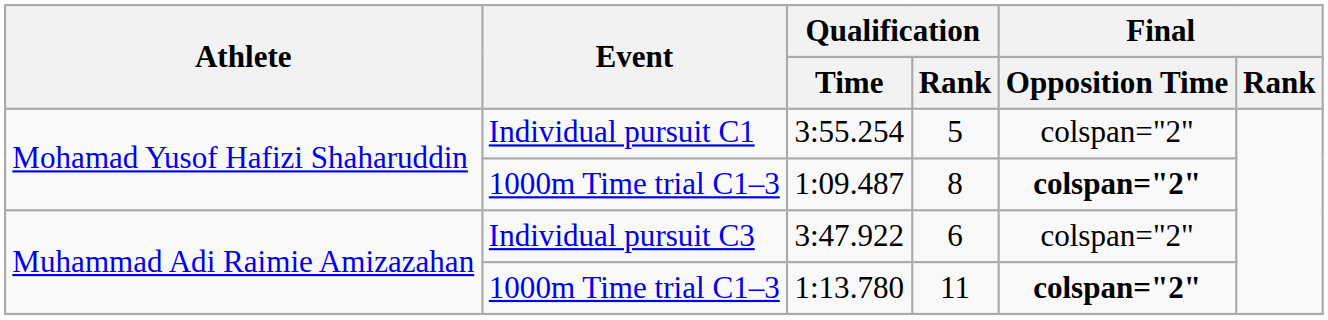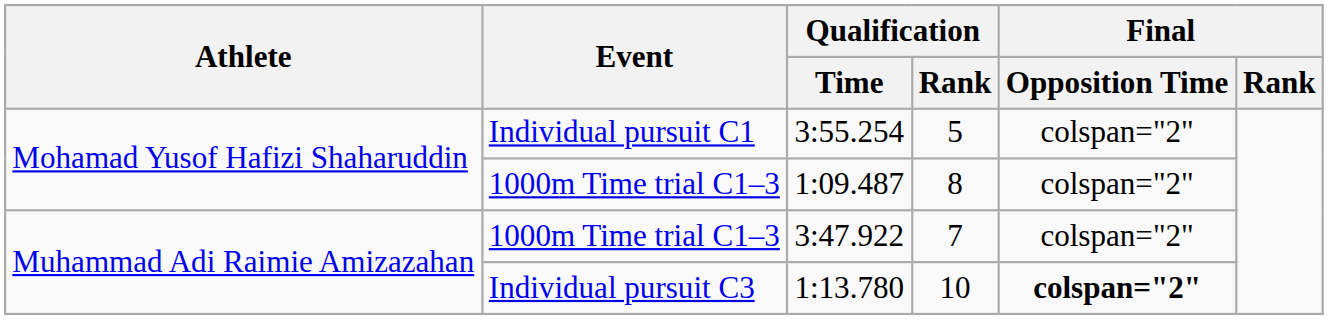(1117, 184) bold -> (1117, 184) normal
(622, 235) Individual pursuit C3 -> (634, 235) 1000m Time trial C1–3
(955, 235) 6 -> (955, 235) 7
(634, 287) 1000m Time trial C1–3 -> (622, 287) Individual pursuit C3
(955, 287) 11 -> (955, 287) 10
